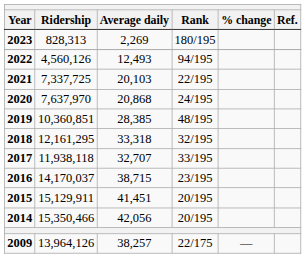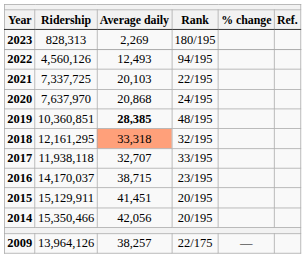(134, 118) normal -> (134, 118) bold
(134, 138) no background -> (134, 138) lightsalmon background
